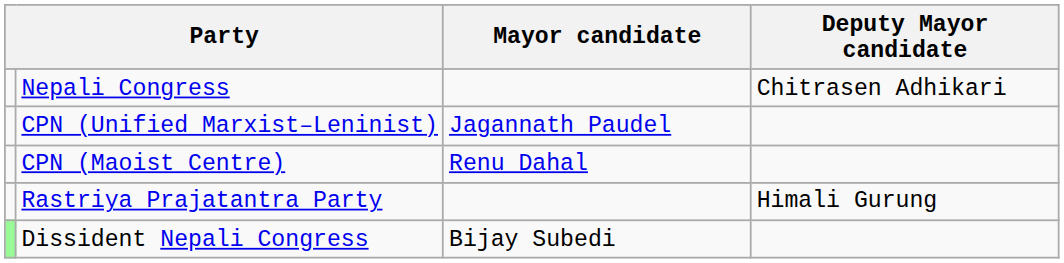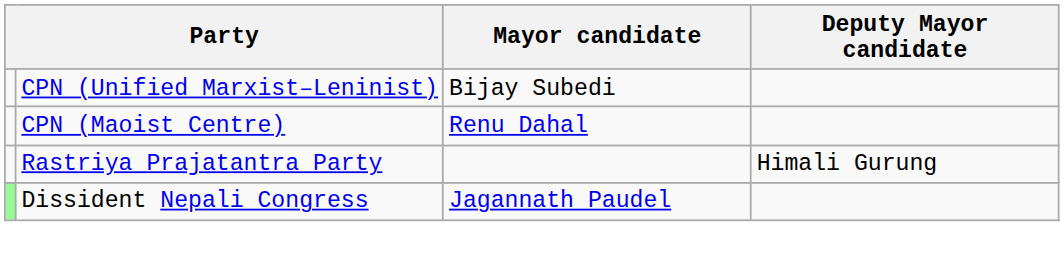- row: (126, 88)
(560, 126) Jagannath Paudel -> (532, 88) Bijay Subedi
(532, 239) Bijay Subedi -> (560, 201) Jagannath Paudel
